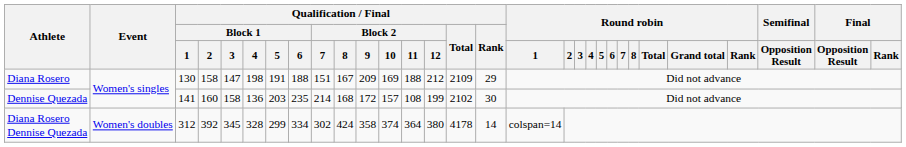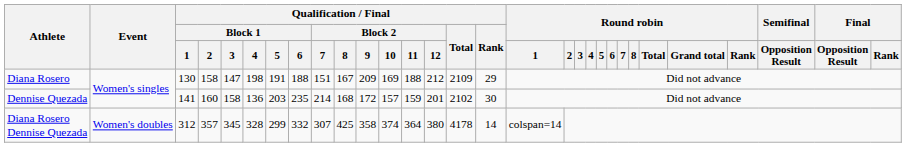(413, 98) 108 -> (413, 98) 159
(435, 98) 199 -> (435, 98) 201
(209, 125) 392 -> (209, 125) 357
(300, 125) 334 -> (300, 125) 332
(322, 125) 302 -> (322, 125) 307
(345, 125) 424 -> (345, 125) 425
